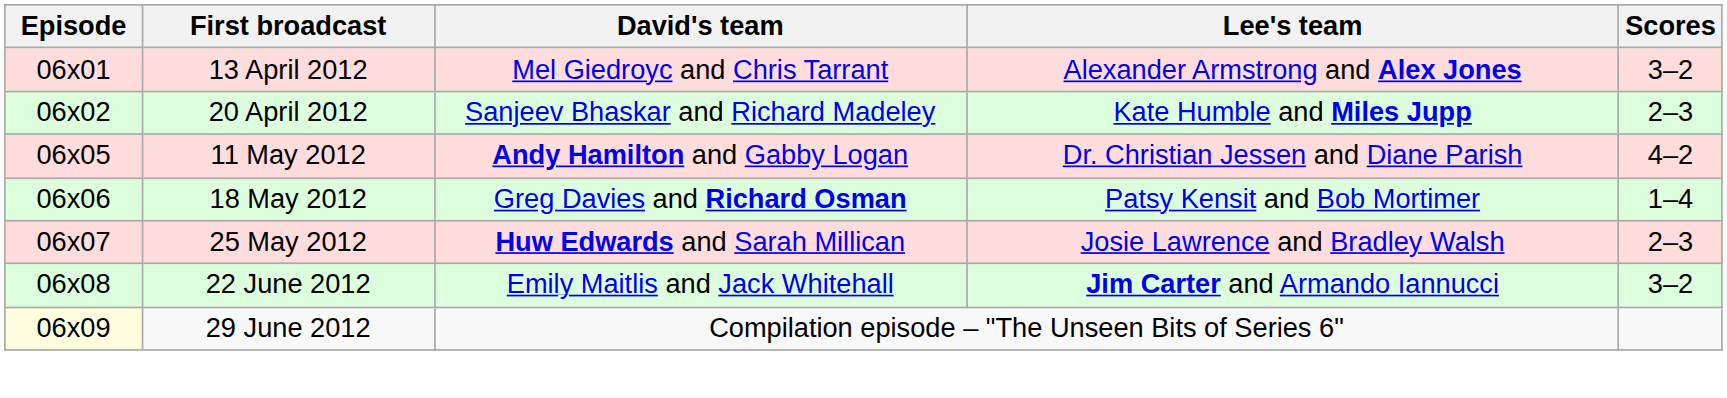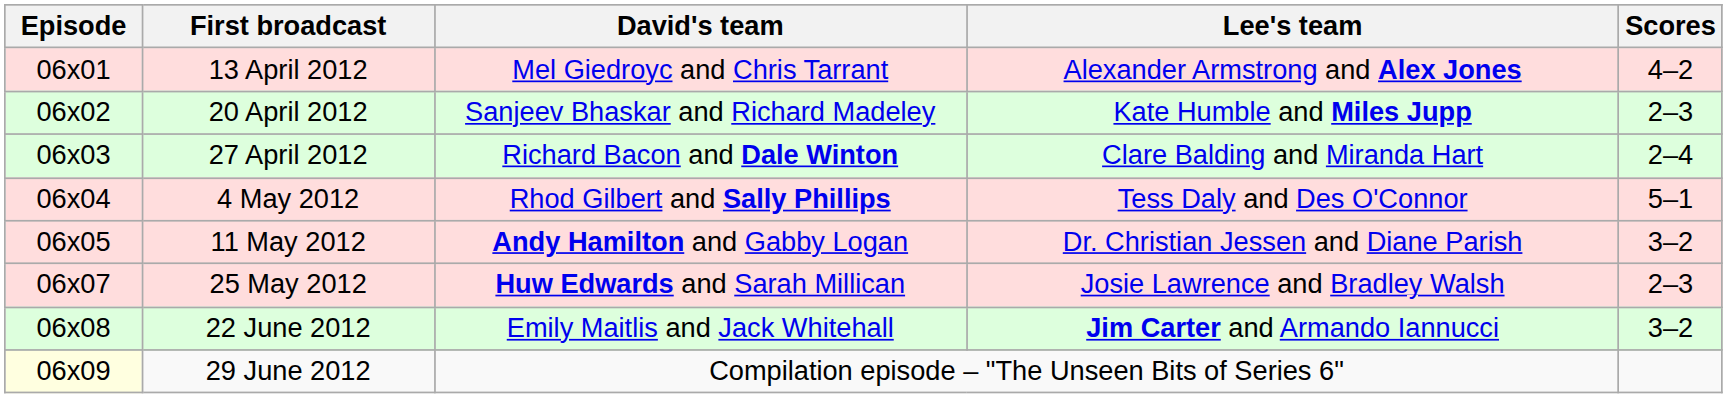(1670, 69) 3–2 -> (1670, 69) 4–2
+ row: (288, 155)
+ row: (288, 198)
(1670, 155) 4–2 -> (1670, 241) 3–2
- row: (288, 198)
